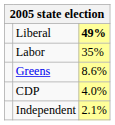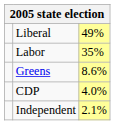(94, 33) bold -> (93, 33) normal
